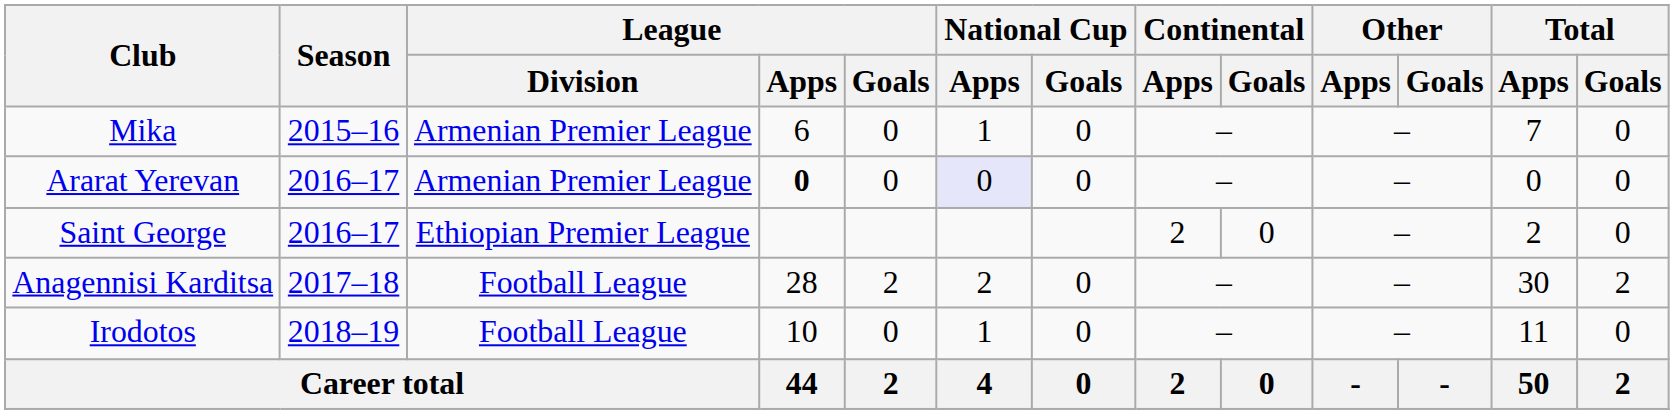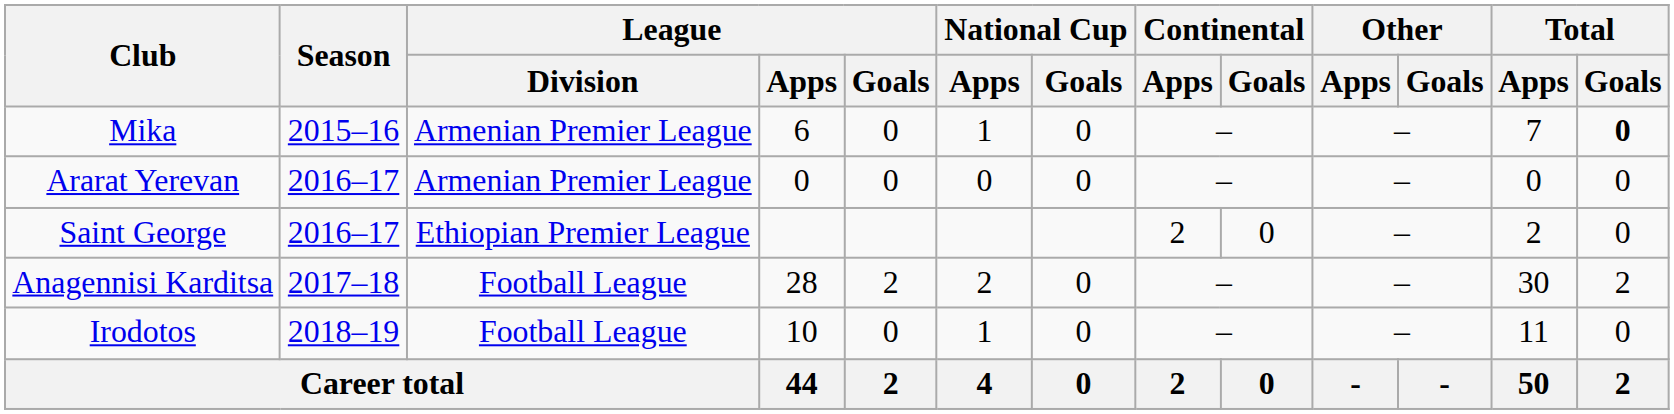(1623, 130) normal -> (1623, 130) bold
(802, 181) bold -> (802, 181) normal
(985, 181) lavender background -> (985, 181) no background
